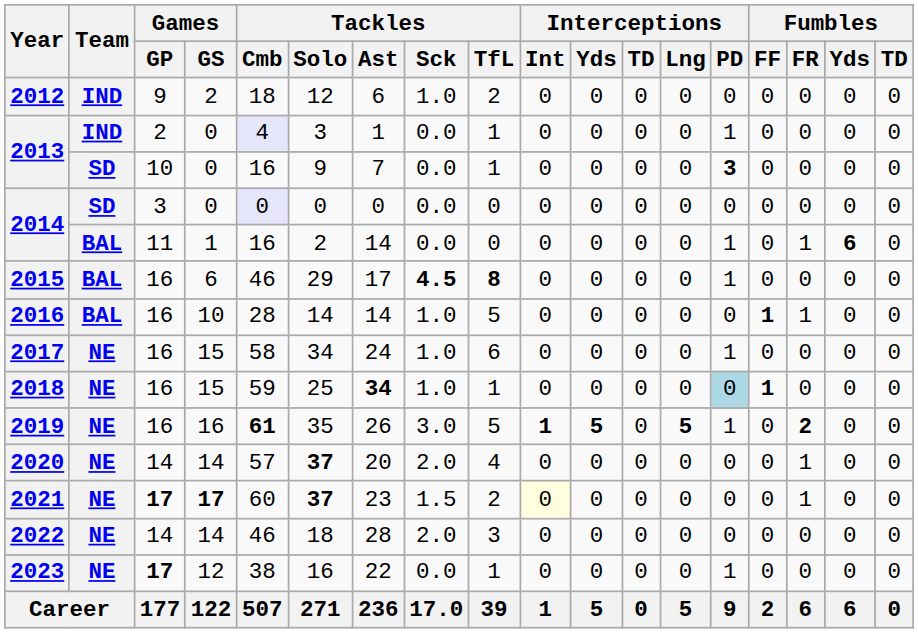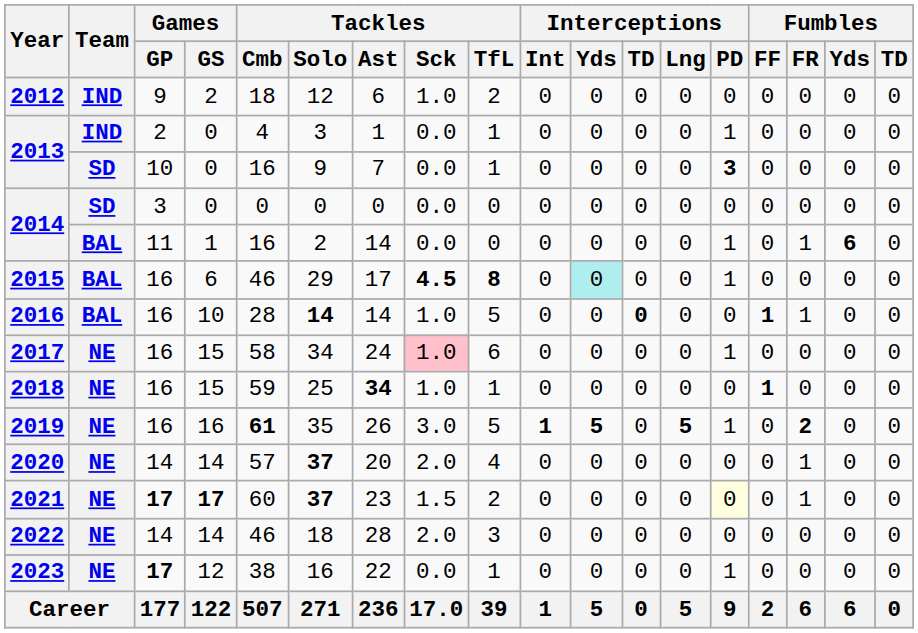(262, 133) lavender background -> (262, 133) no background
(262, 206) lavender background -> (262, 206) no background
(596, 280) no background -> (596, 280) paleturquoise background
(320, 316) normal -> (320, 316) bold
(641, 316) normal -> (641, 316) bold
(436, 353) no background -> (436, 353) pink background
(730, 390) lightblue background -> (730, 390) no background
(545, 500) lightyellow background -> (545, 500) no background
(730, 500) no background -> (730, 500) lightyellow background
